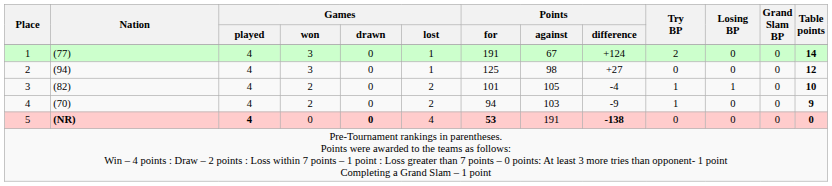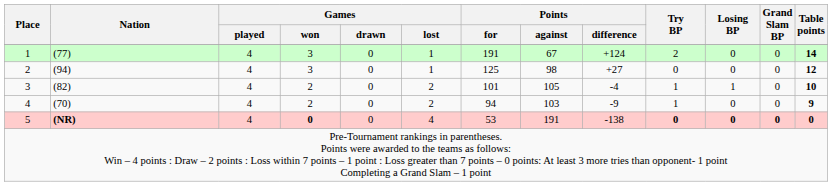(249, 120) bold -> (249, 120) normal
(310, 120) normal -> (310, 120) bold
(371, 120) bold -> (371, 120) normal
(491, 120) bold -> (491, 120) normal
(614, 120) bold -> (614, 120) normal
(676, 120) normal -> (676, 120) bold
(733, 120) normal -> (733, 120) bold
(777, 120) normal -> (777, 120) bold
